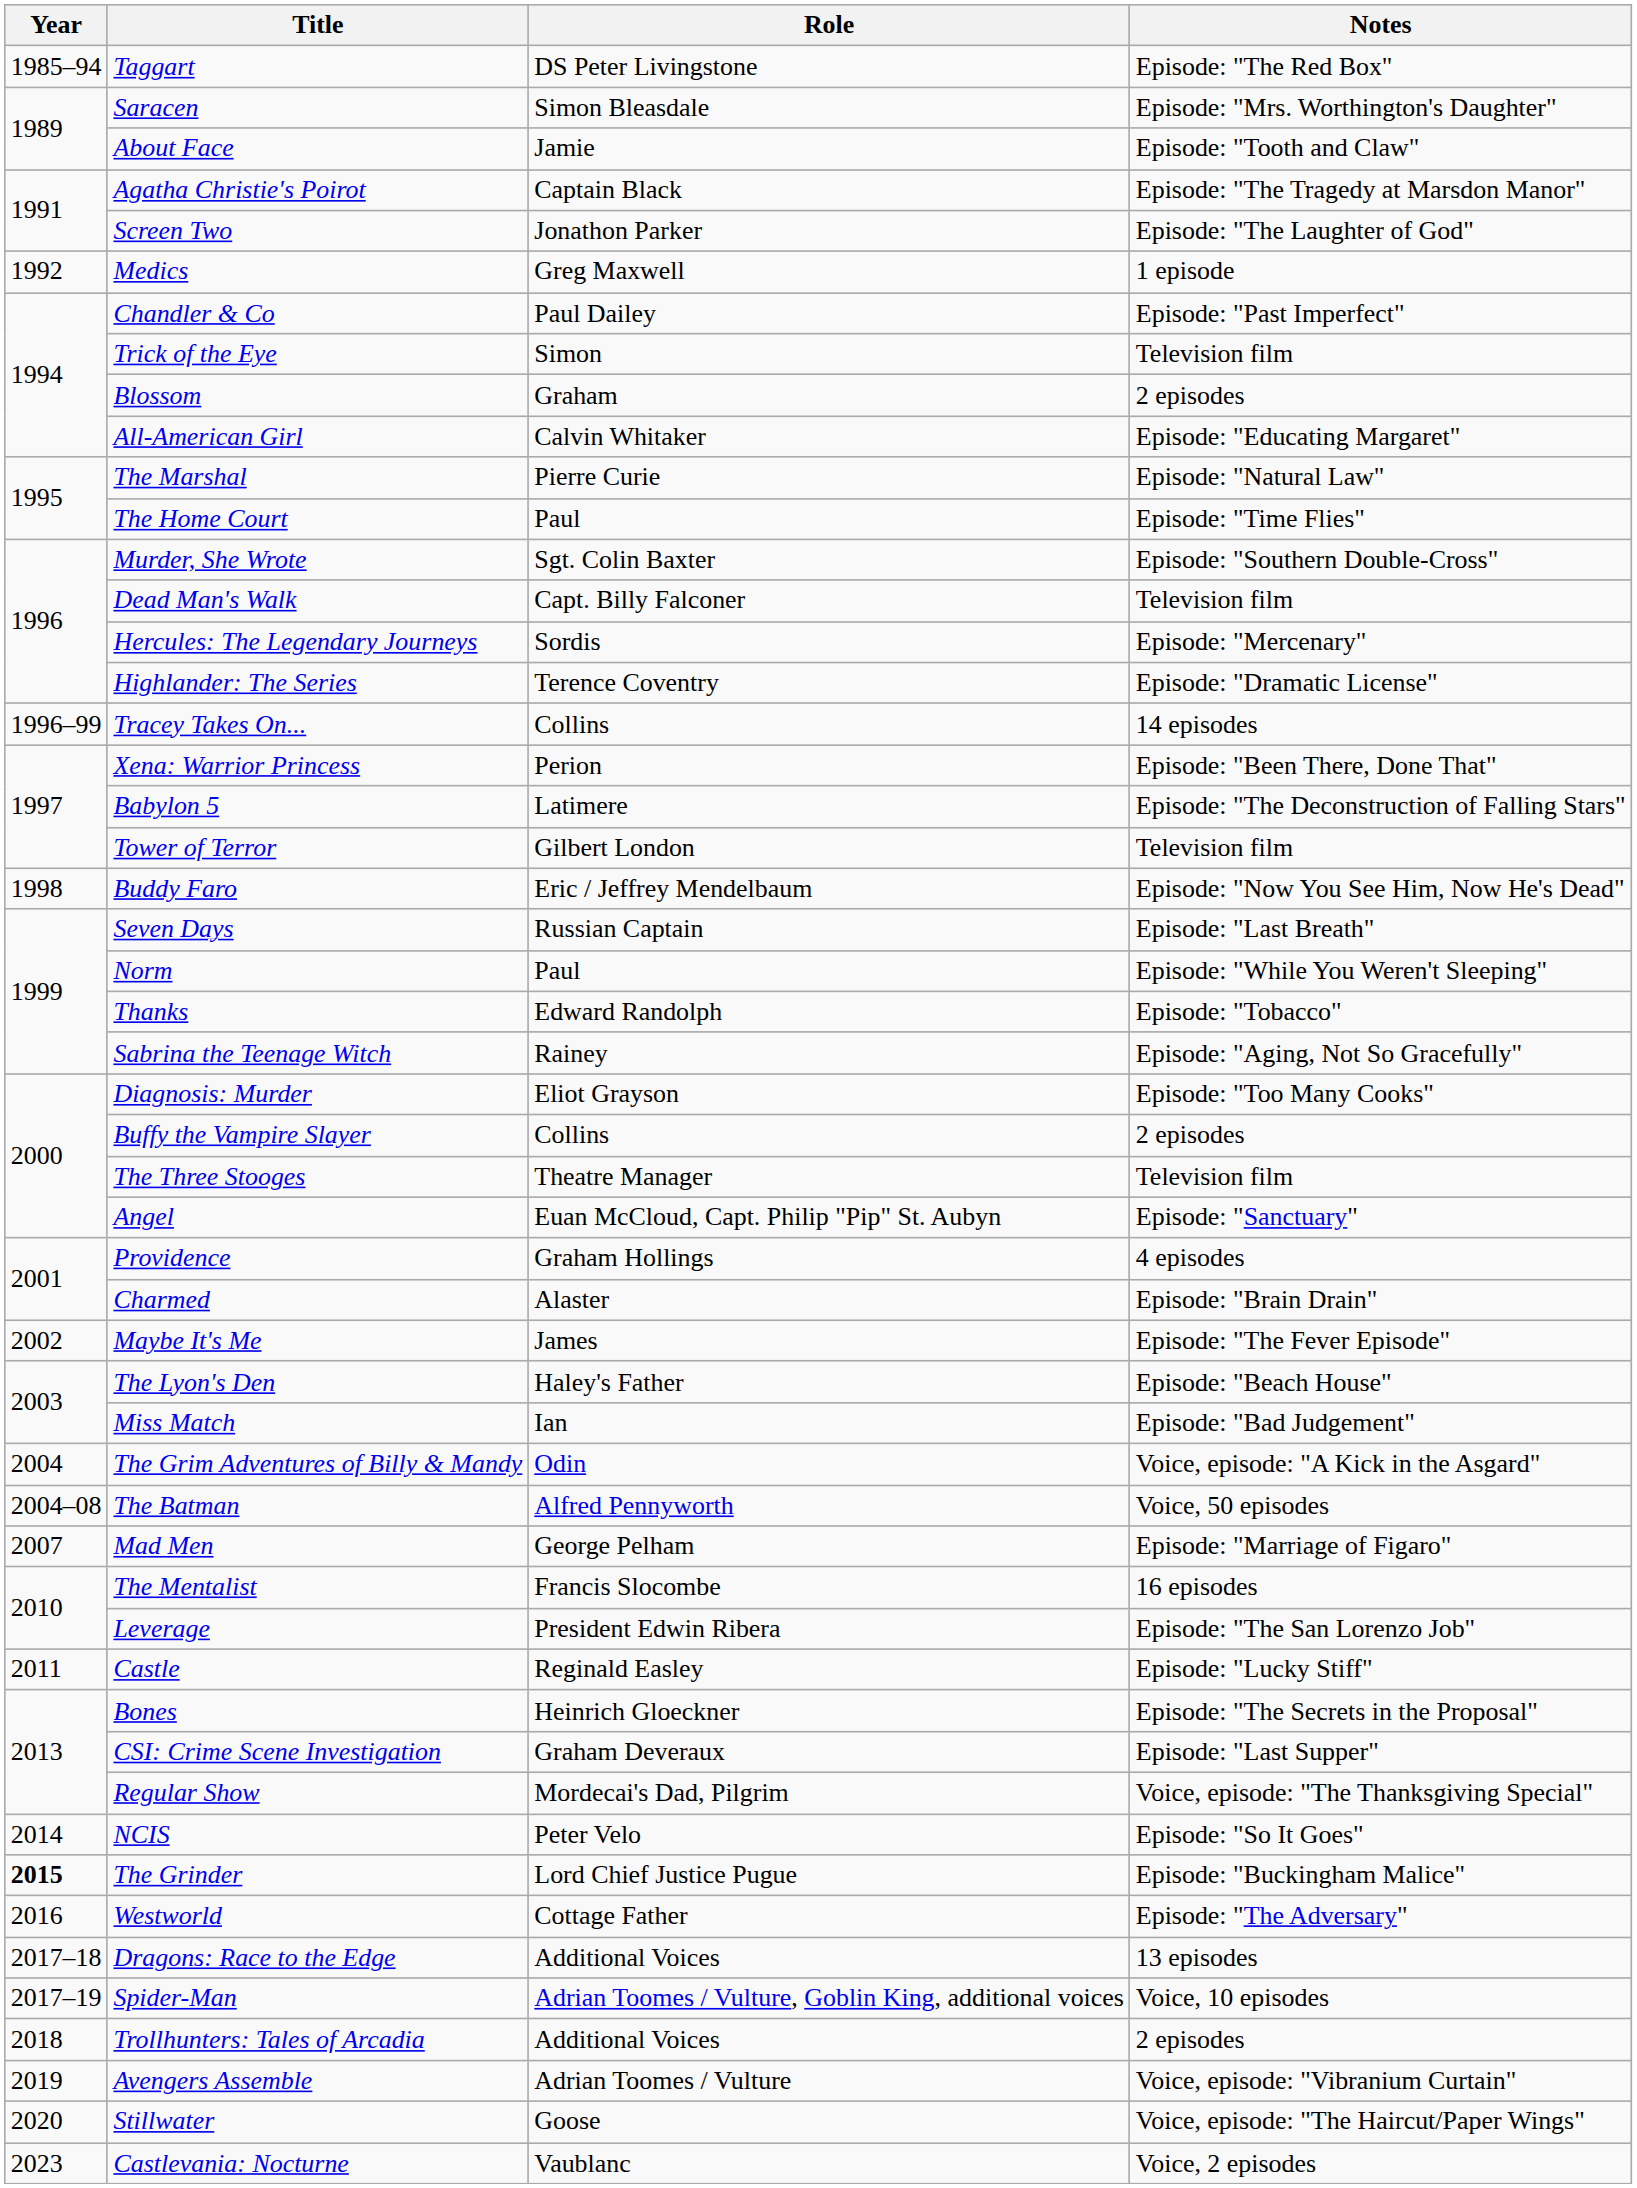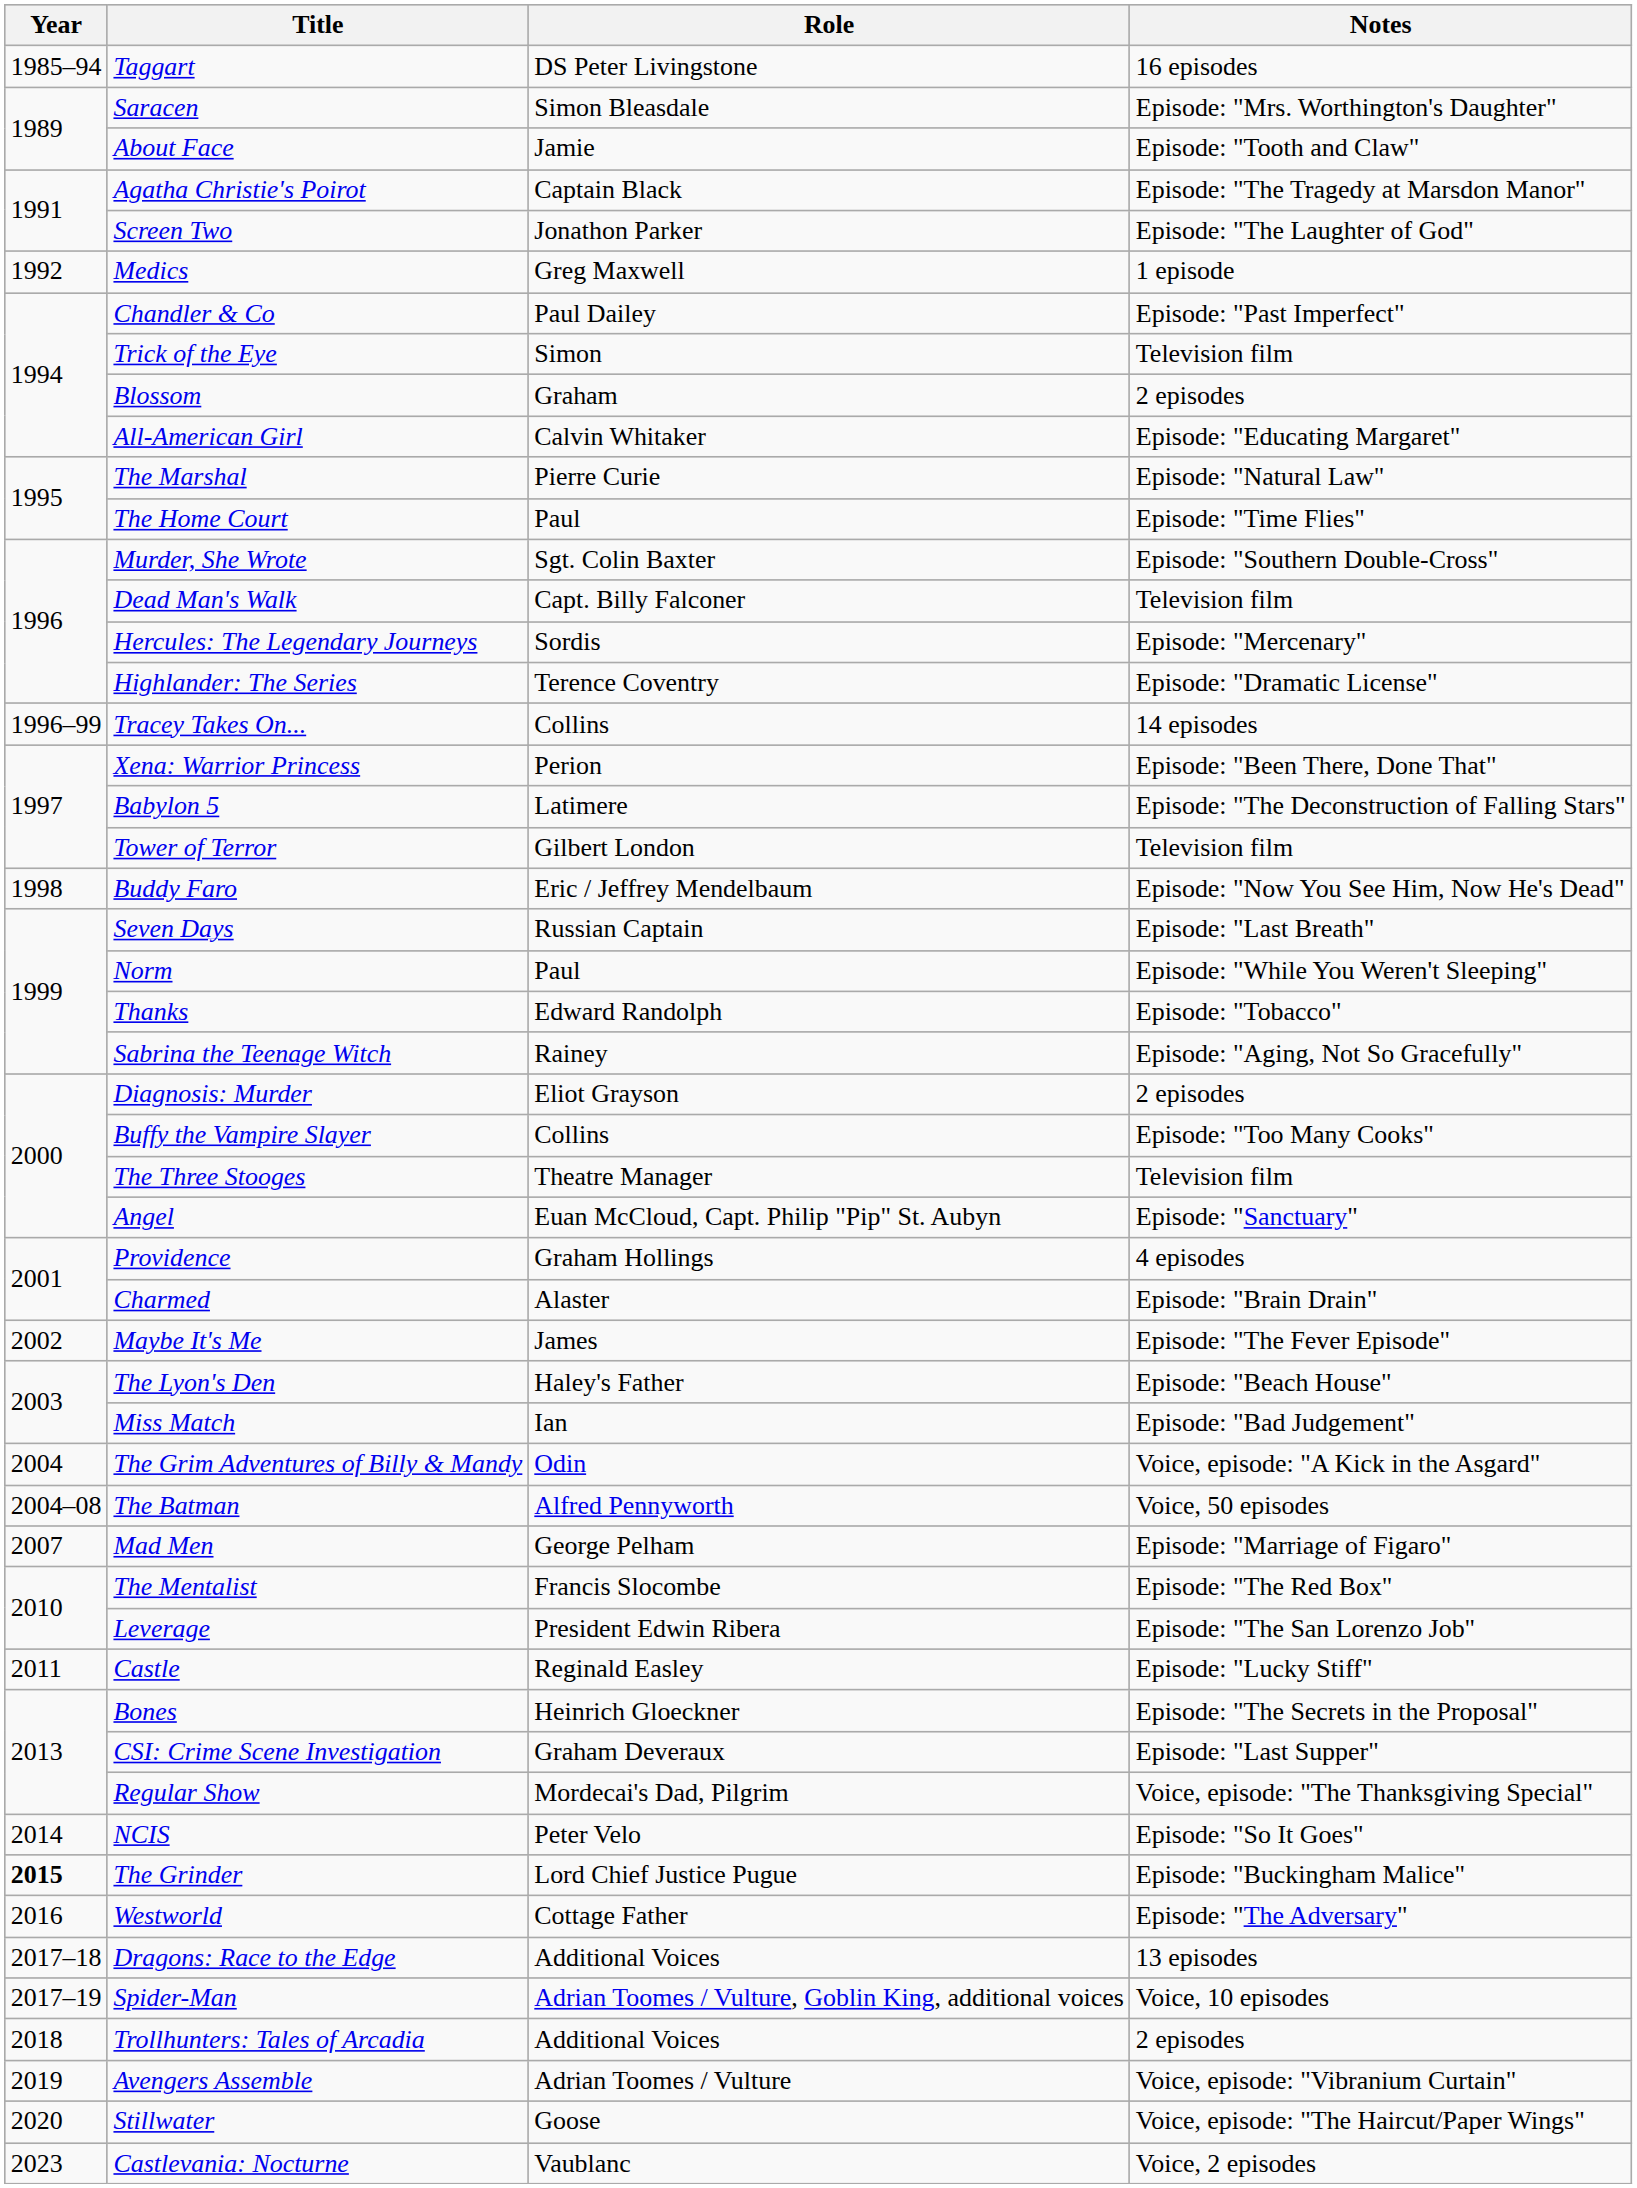(1264, 66) Episode: "The Red Box" -> (1197, 66) 16 episodes
(1285, 1093) Episode: "Too Many Cooks" -> (1190, 1093) 2 episodes
(1190, 1134) 2 episodes -> (1285, 1134) Episode: "Too Many Cooks"
(1197, 1587) 16 episodes -> (1264, 1587) Episode: "The Red Box"
